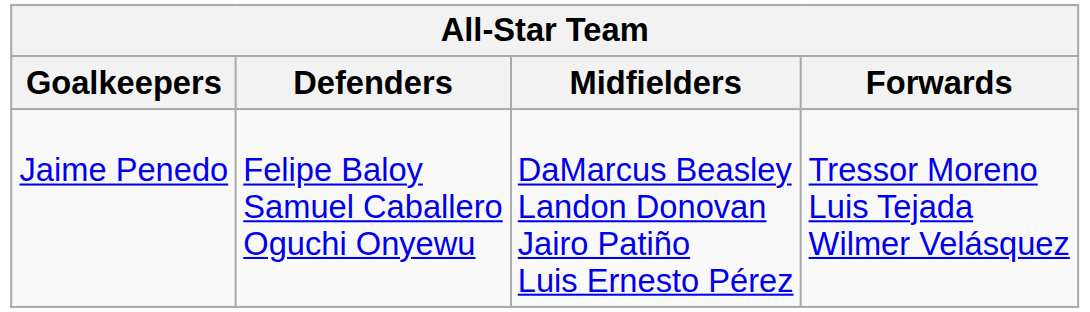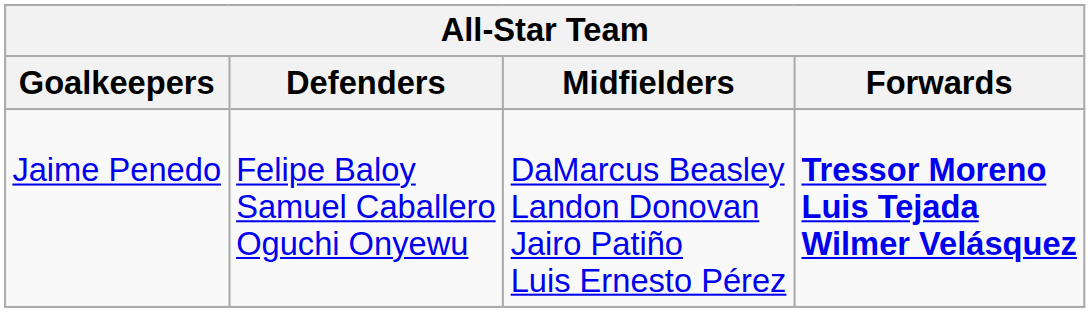(939, 207) normal -> (939, 207) bold
